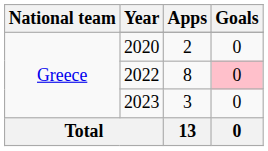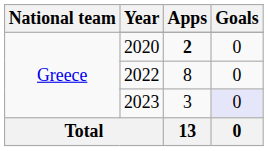(187, 46) normal -> (187, 46) bold
(237, 74) pink background -> (237, 74) no background
(237, 103) no background -> (237, 103) lavender background
